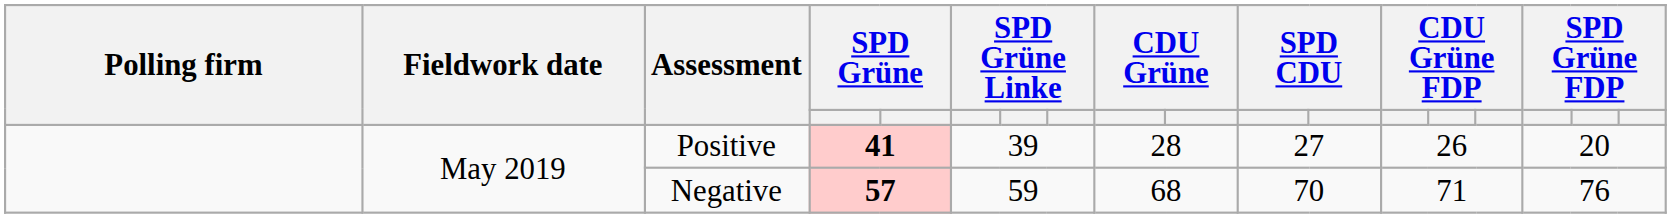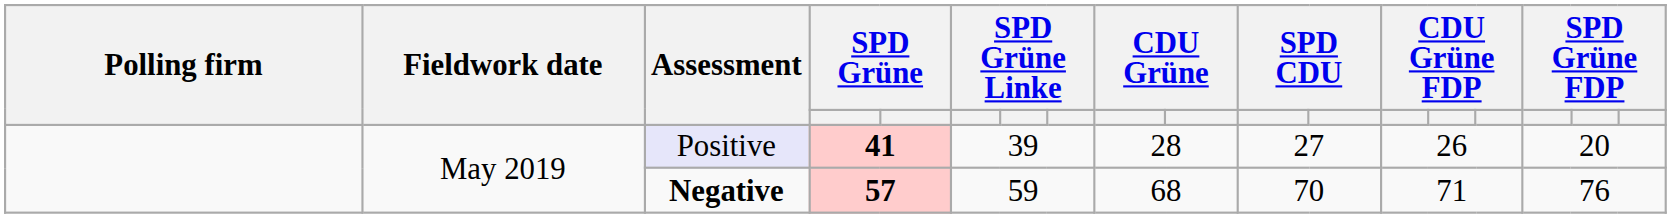(726, 146) no background -> (726, 146) lavender background
(726, 191) normal -> (726, 191) bold
